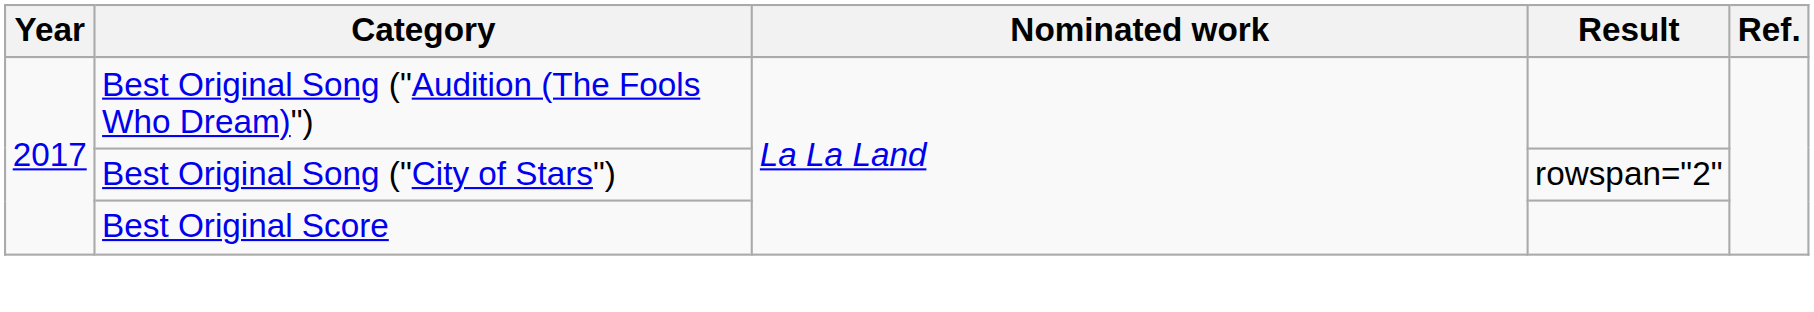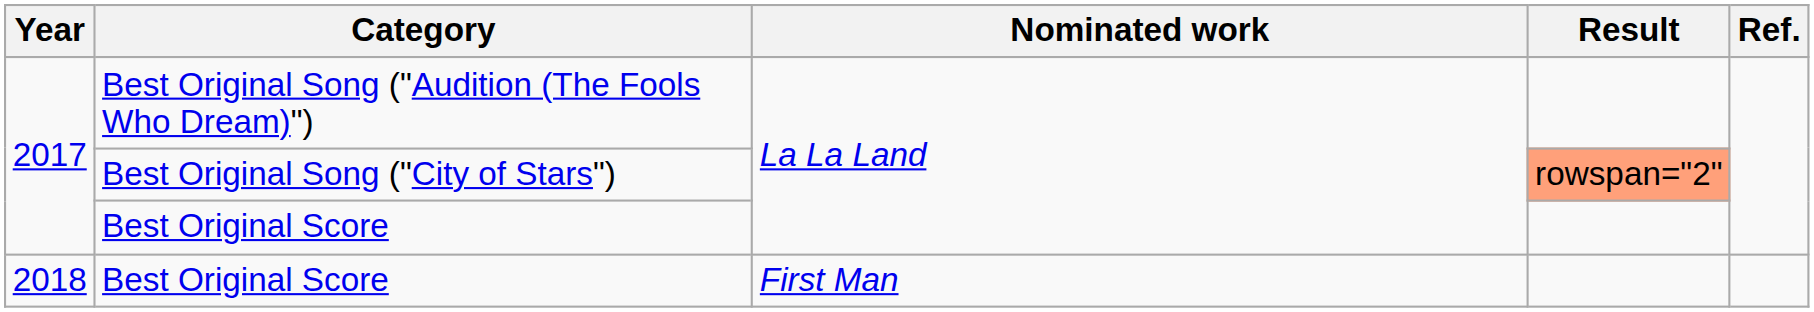(1629, 173) no background -> (1629, 173) lightsalmon background
+ row: (50, 279)
